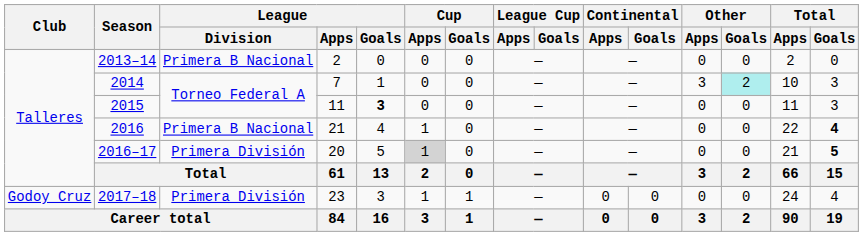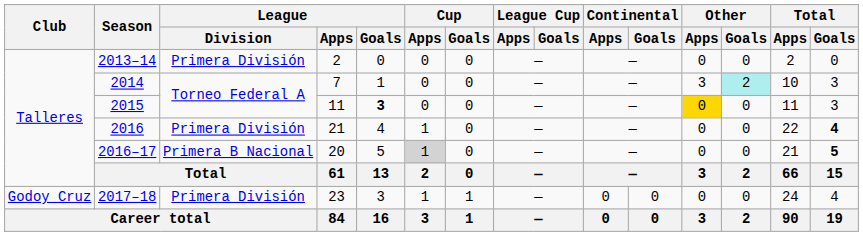(238, 61) Primera B Nacional -> (238, 61) Primera División
(702, 107) no background -> (702, 107) gold background
(238, 129) Primera B Nacional -> (238, 129) Primera División
(238, 152) Primera División -> (238, 152) Primera B Nacional
